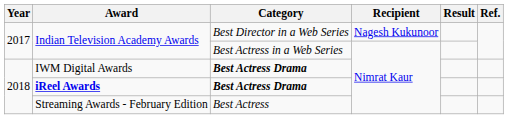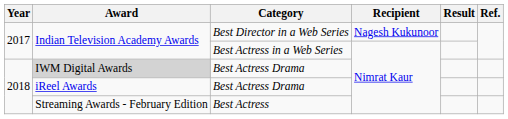(84, 68) no background -> (84, 68) lightgrey background
(260, 68) bold -> (259, 68) normal
(68, 86) bold -> (66, 86) normal
(260, 86) bold -> (259, 86) normal
